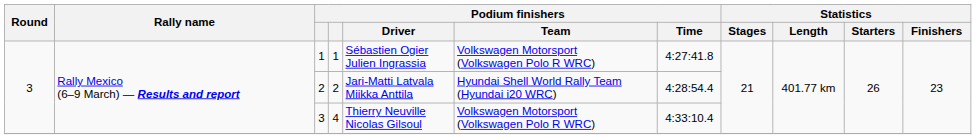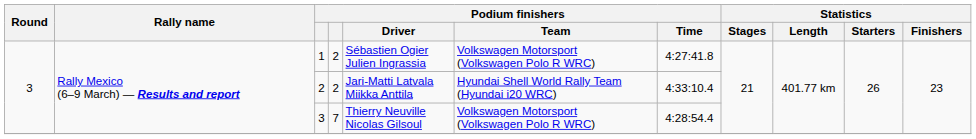(336, 56) 1 -> (336, 56) 2
(689, 87) 4:28:54.4 -> (689, 87) 4:33:10.4
(336, 118) 4 -> (336, 118) 7
(689, 118) 4:33:10.4 -> (689, 118) 4:28:54.4
